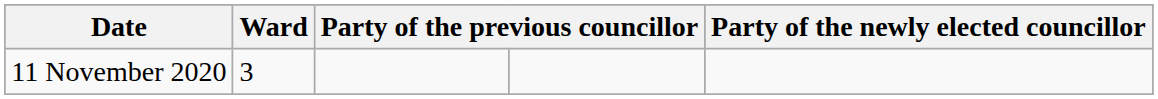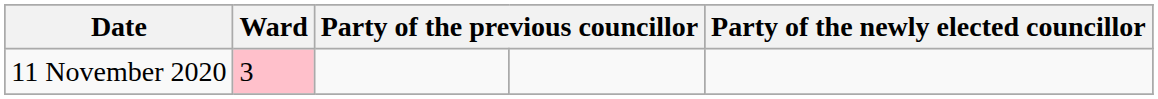(246, 71) no background -> (246, 71) pink background
